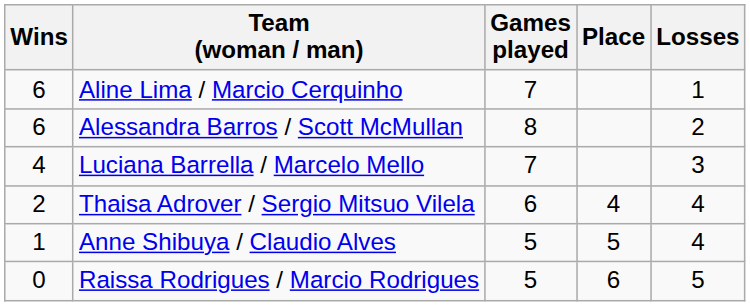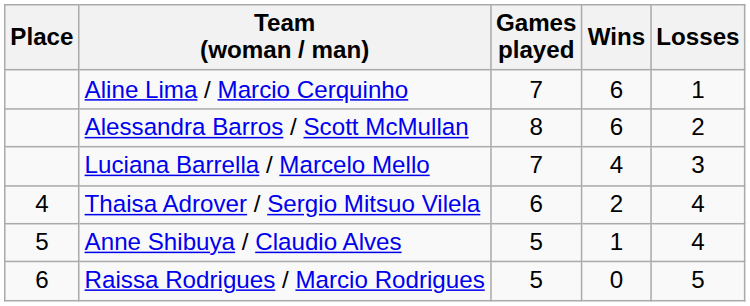columns swapped: (614, 37) <-> (39, 37)
